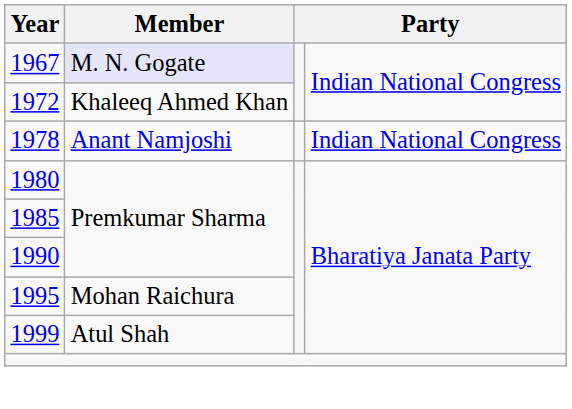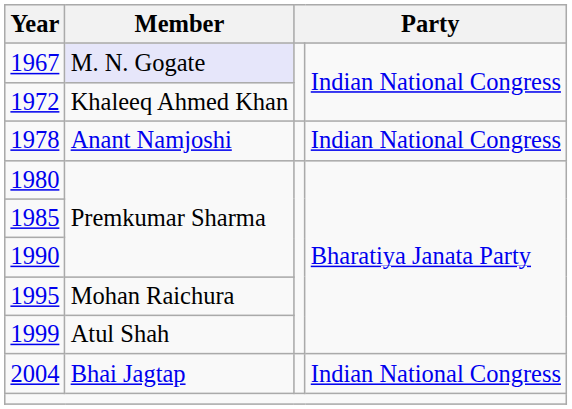+ row: (35, 373)
